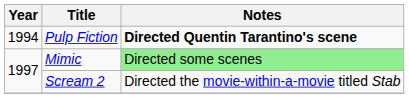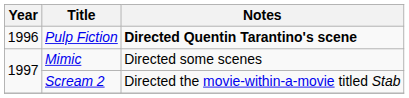(23, 37) 1994 -> (23, 37) 1996
(193, 59) lightgreen background -> (193, 59) no background
